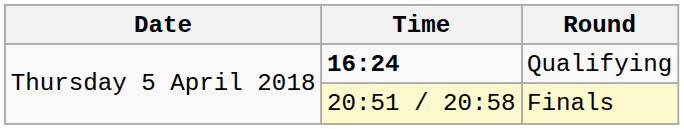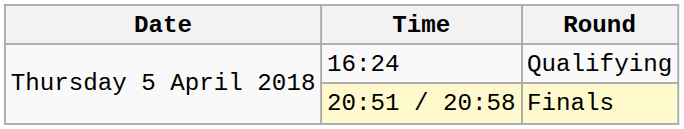(363, 64) bold -> (363, 64) normal
